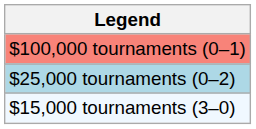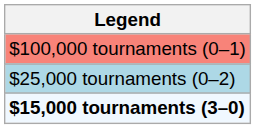(122, 108) normal -> (127, 108) bold
